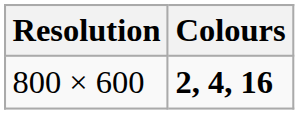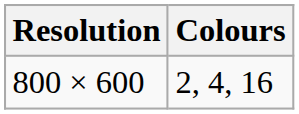(224, 81) bold -> (224, 81) normal
